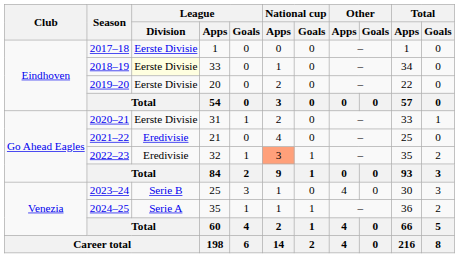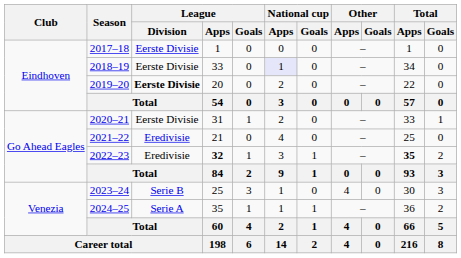(166, 66) lightyellow background -> (167, 66) no background
(279, 66) no background -> (281, 66) lavender background
(166, 84) normal -> (167, 84) bold
(215, 155) normal -> (217, 155) bold
(279, 155) lightsalmon background -> (281, 155) no background
(407, 155) normal -> (409, 155) bold
